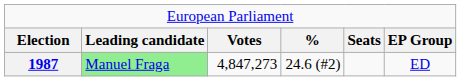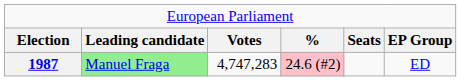(247, 64) 4,847,273 -> (247, 64) 4,747,283
(313, 64) no background -> (313, 64) pink background
